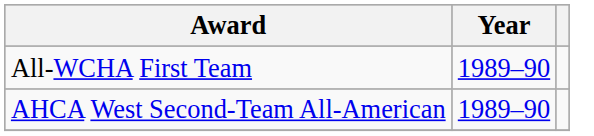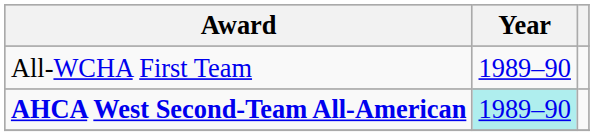(228, 109) normal -> (239, 109) bold
(504, 109) no background -> (525, 109) paleturquoise background
